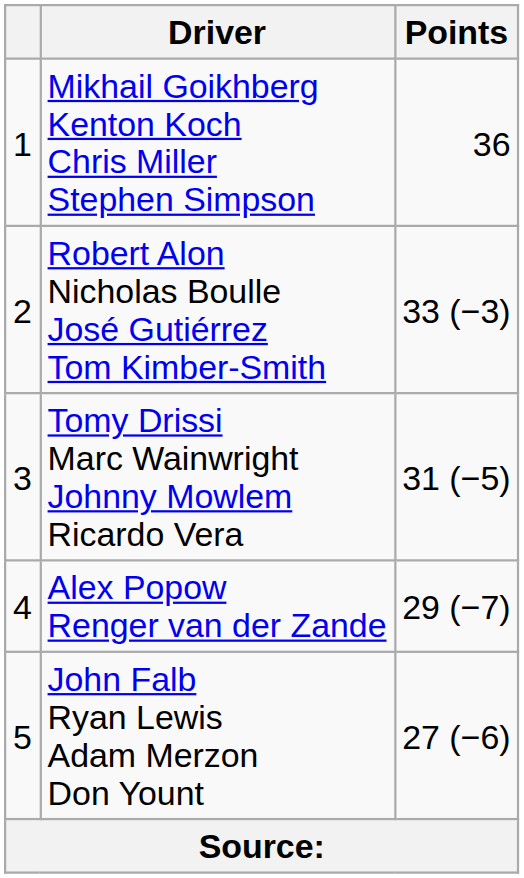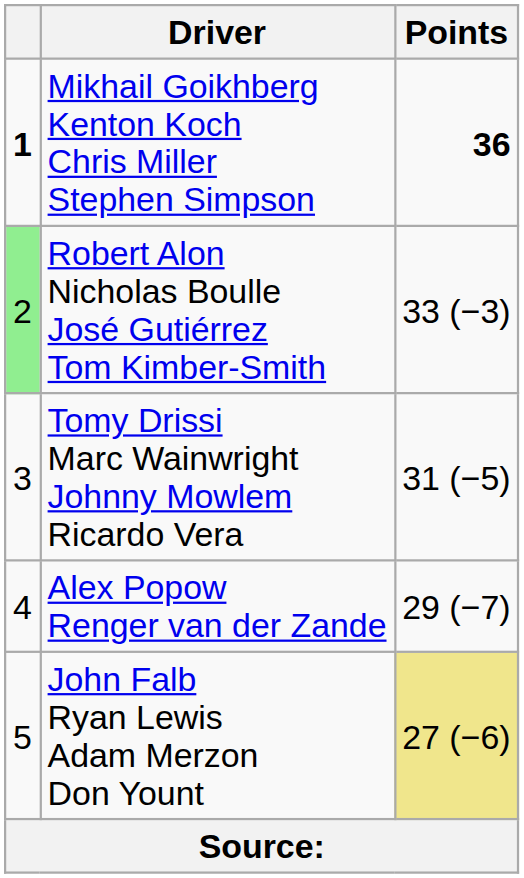(22, 143) normal -> (22, 143) bold
(492, 143) normal -> (492, 143) bold
(22, 310) no background -> (22, 310) lightgreen background
(456, 736) no background -> (456, 736) khaki background
